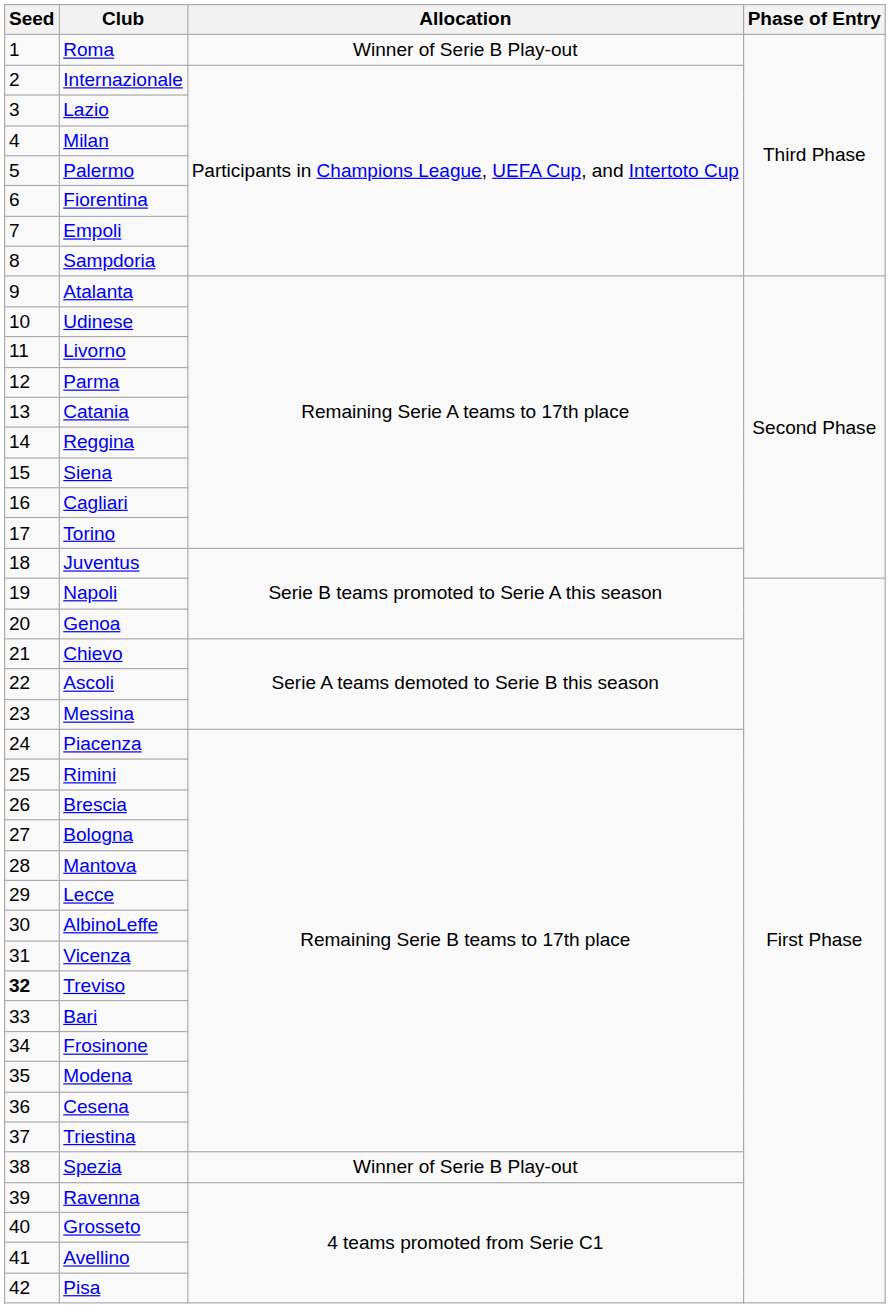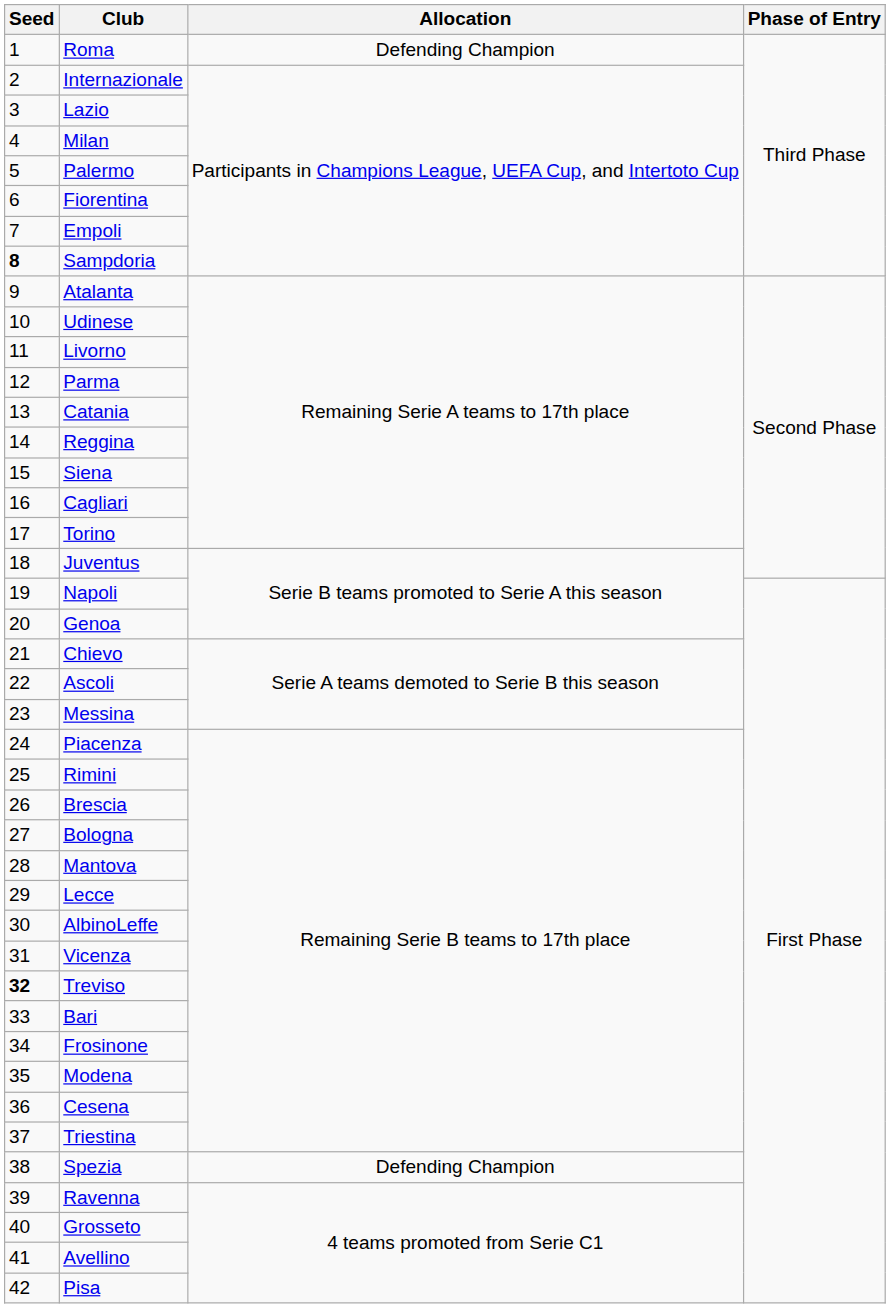(465, 49) Winner of Serie B Play-out -> (465, 49) Defending Champion
(14, 261) normal -> (14, 261) bold
(465, 1167) Winner of Serie B Play-out -> (465, 1167) Defending Champion
